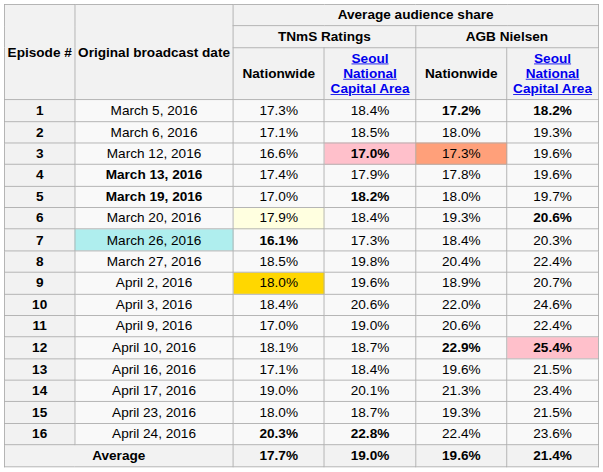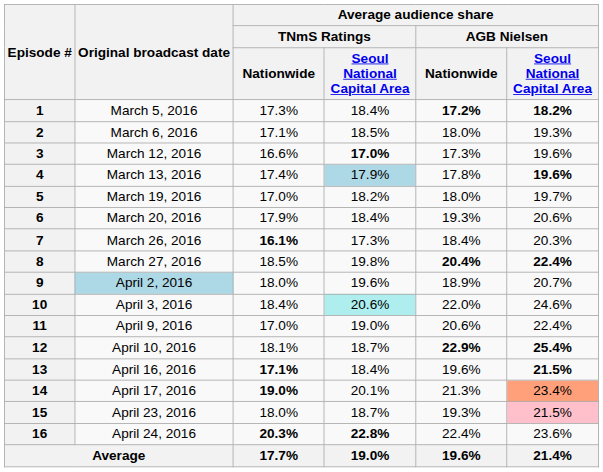(370, 153) pink background -> (370, 153) no background
(461, 153) lightsalmon background -> (461, 153) no background
(154, 175) bold -> (154, 175) normal
(370, 175) no background -> (370, 175) lightblue background
(553, 175) normal -> (553, 175) bold
(154, 196) bold -> (154, 196) normal
(370, 196) bold -> (370, 196) normal
(279, 218) lightyellow background -> (279, 218) no background
(553, 218) bold -> (553, 218) normal
(154, 240) paleturquoise background -> (154, 240) no background
(461, 261) normal -> (461, 261) bold
(553, 261) normal -> (553, 261) bold
(154, 283) no background -> (154, 283) lightblue background
(279, 283) gold background -> (279, 283) no background
(370, 304) no background -> (370, 304) paleturquoise background
(553, 347) pink background -> (553, 347) no background
(279, 369) normal -> (279, 369) bold
(553, 369) normal -> (553, 369) bold
(279, 390) normal -> (279, 390) bold
(553, 390) no background -> (553, 390) lightsalmon background
(553, 412) no background -> (553, 412) pink background
